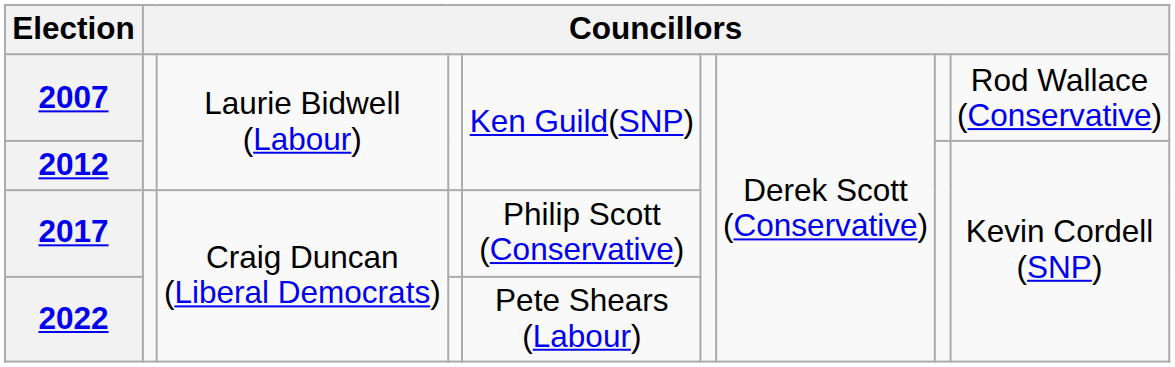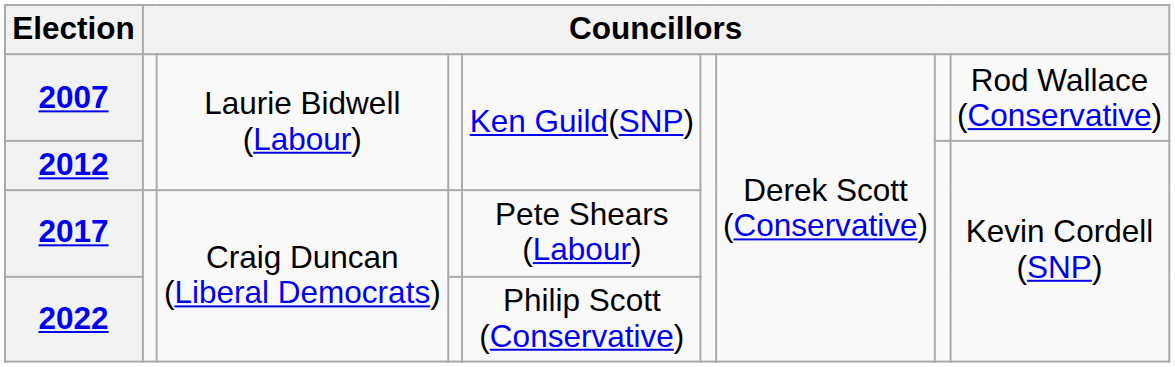(582, 232) Philip Scott (Conservative) -> (582, 232) Pete Shears (Labour)
(582, 318) Pete Shears (Labour) -> (582, 318) Philip Scott (Conservative)
